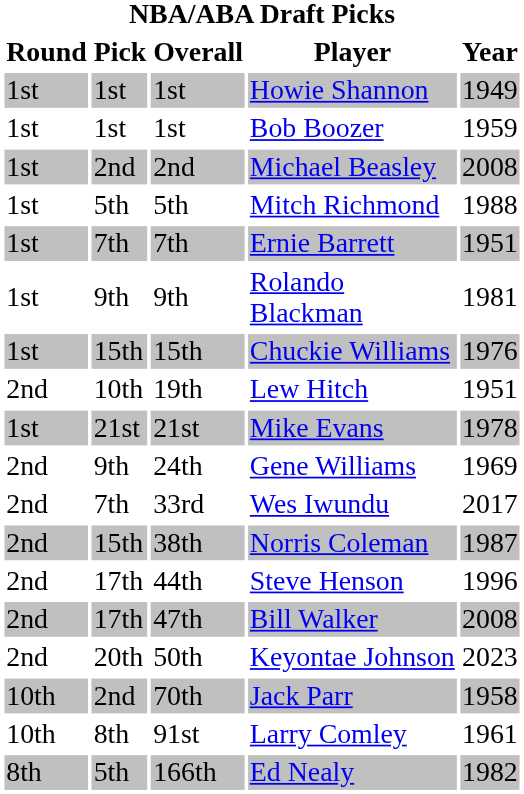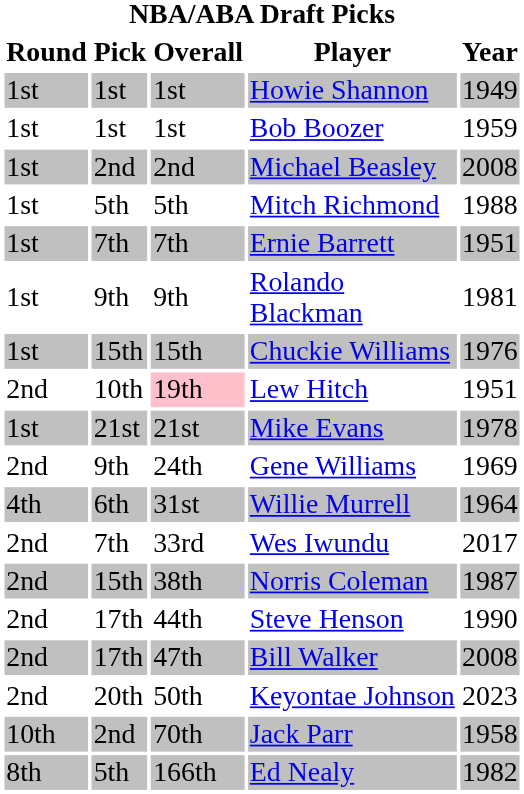(178, 389) no background -> (178, 389) pink background
+ row: (330, 504)
(490, 580) 1996 -> (490, 619) 1990
- row: (328, 733)
